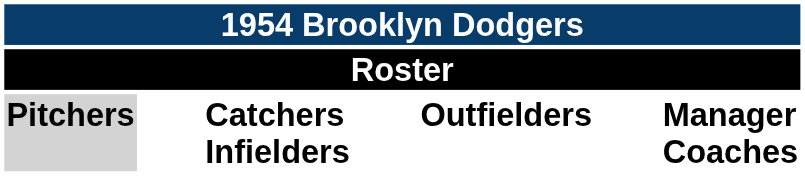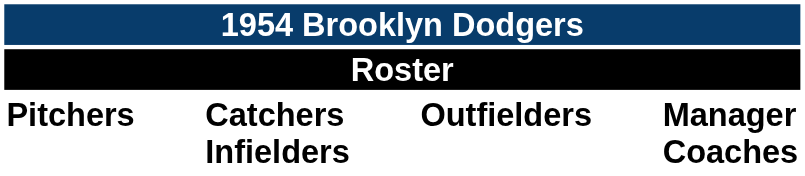(71, 114) lightgrey background -> (71, 114) no background
